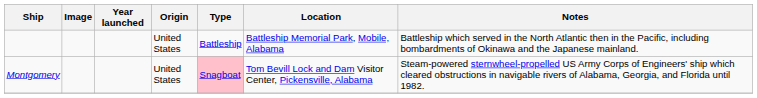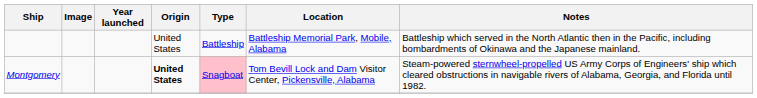(167, 74) normal -> (168, 74) bold
